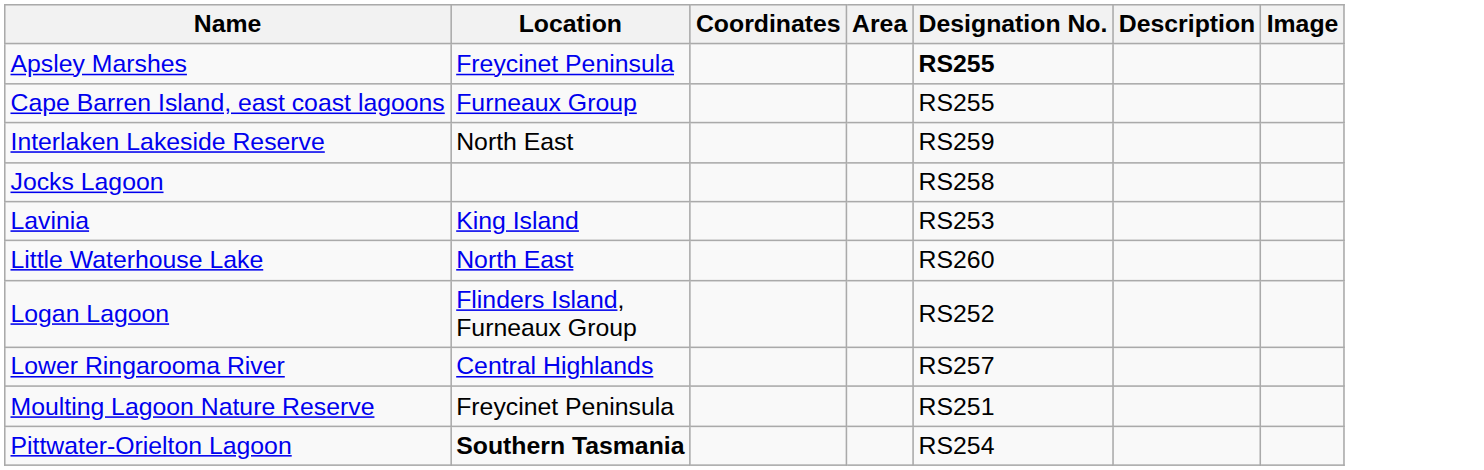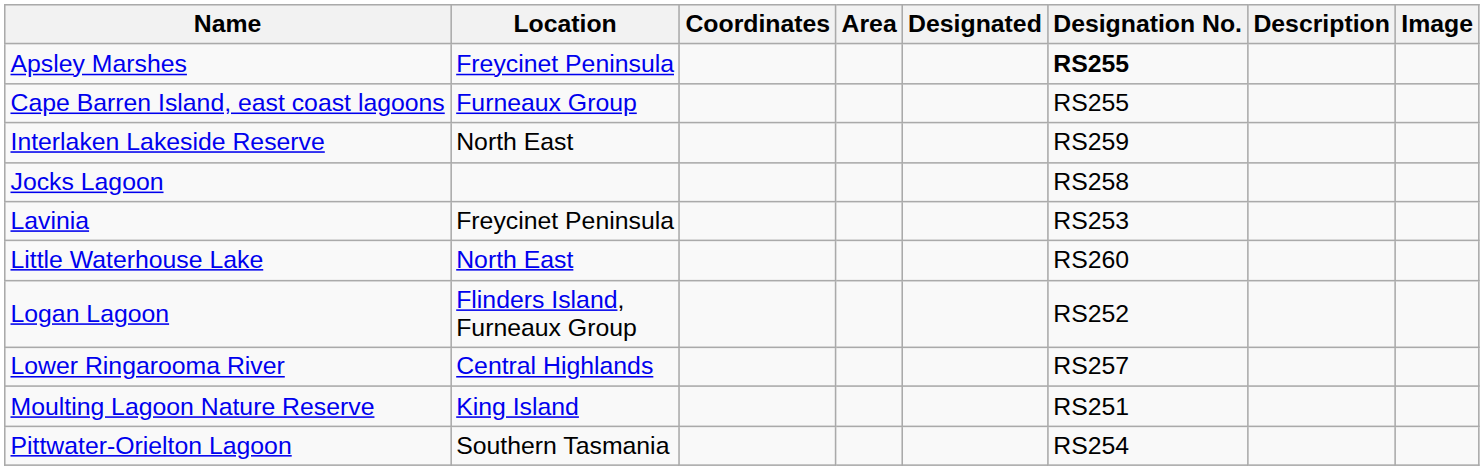+ column: (975, 24)
(518, 220) King Island -> (565, 220) Freycinet Peninsula
(565, 406) Freycinet Peninsula -> (518, 406) King Island
(570, 445) bold -> (563, 445) normal
